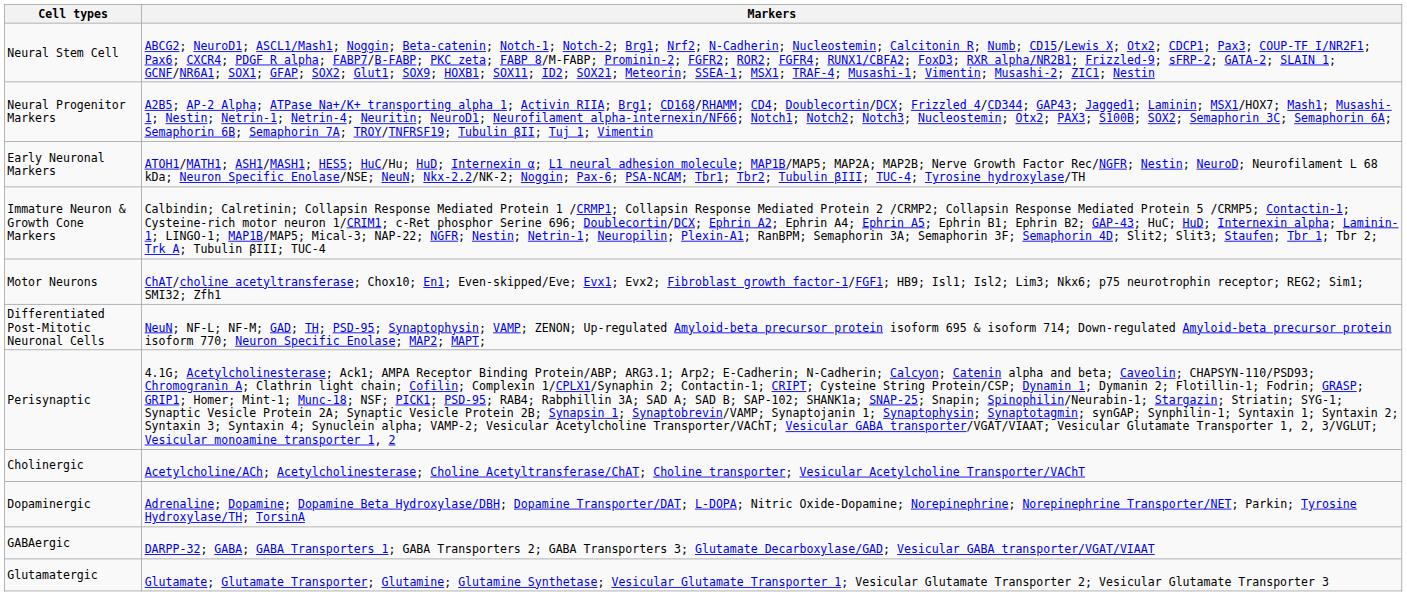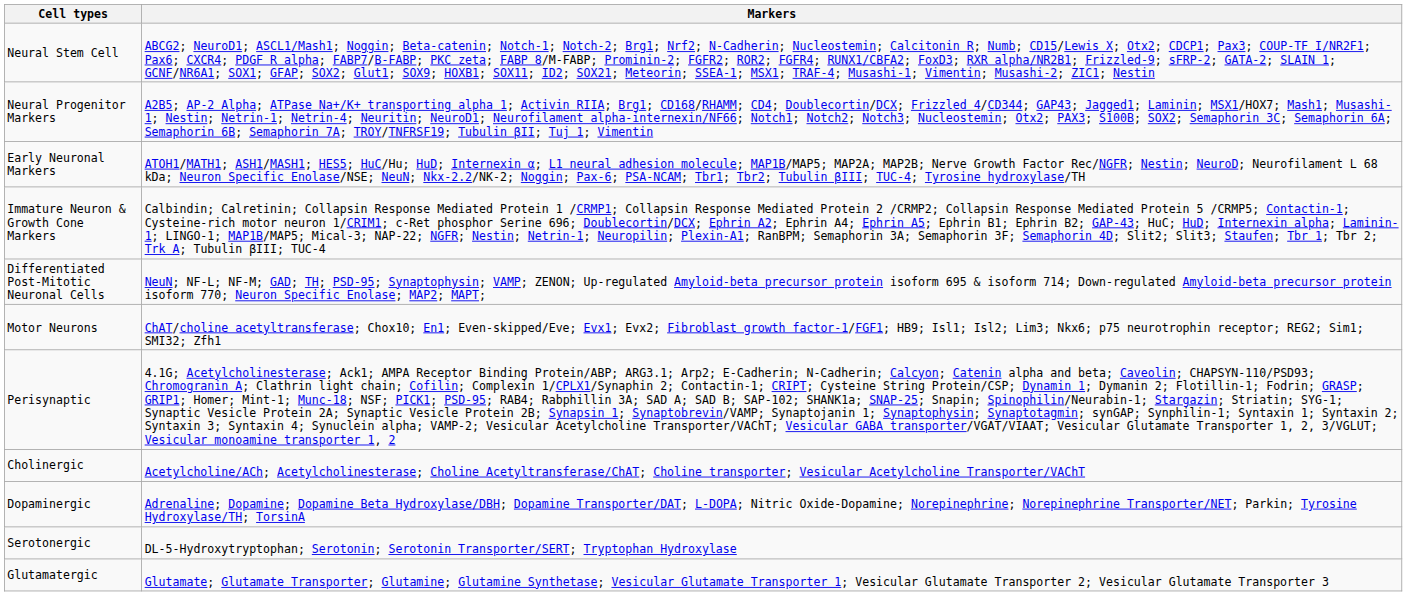rows swapped: (56, 327) <-> (52, 282)
+ row: (49, 543)
- row: (39, 543)
